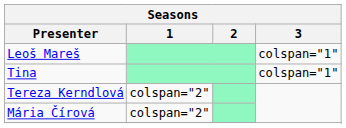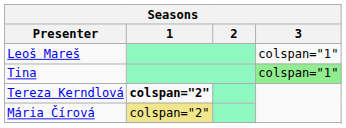(298, 73) no background -> (298, 73) lightgreen background
(170, 93) normal -> (170, 93) bold
(170, 113) no background -> (170, 113) khaki background
